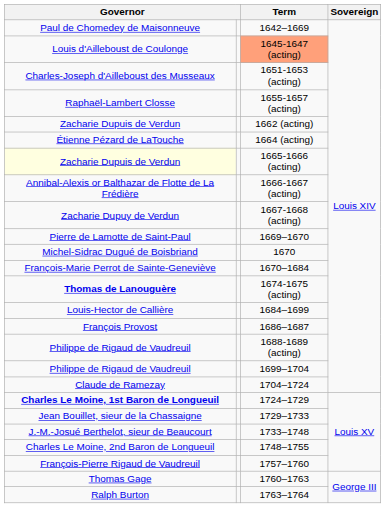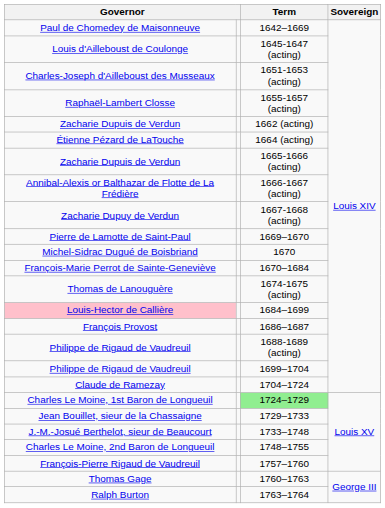(284, 49) lightsalmon background -> (284, 49) no background
(120, 161) lightyellow background -> (120, 161) no background
(120, 289) bold -> (120, 289) normal
(120, 310) no background -> (120, 310) pink background
(120, 400) bold -> (120, 400) normal
(284, 400) no background -> (284, 400) lightgreen background
